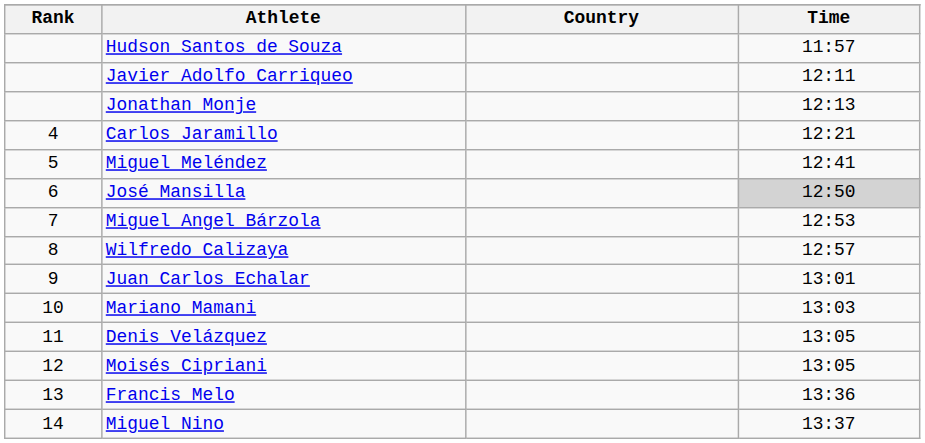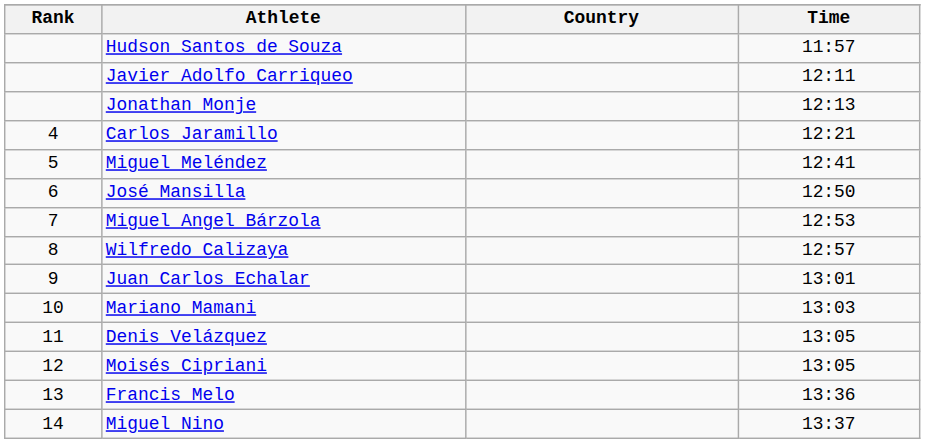(829, 193) lightgrey background -> (829, 193) no background
